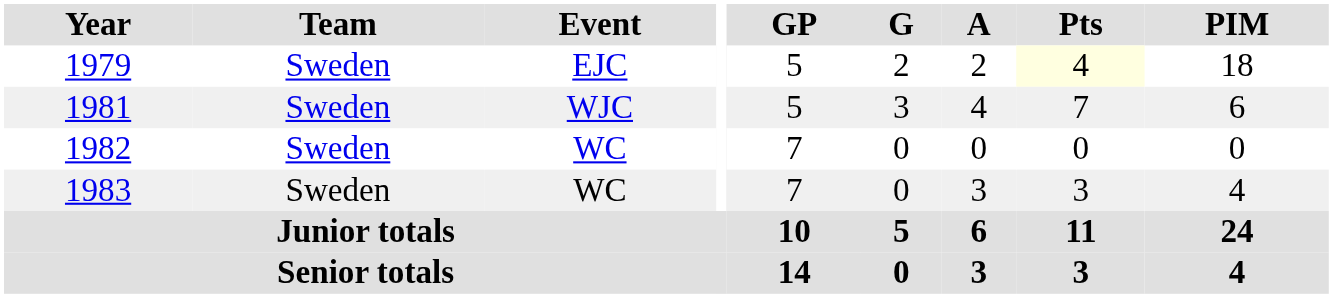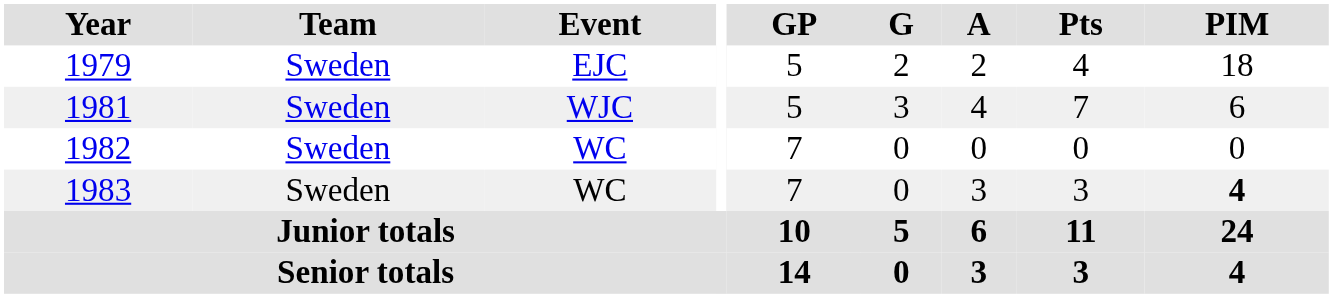(1081, 65) lightyellow background -> (1081, 65) no background
(1237, 189) normal -> (1237, 189) bold
